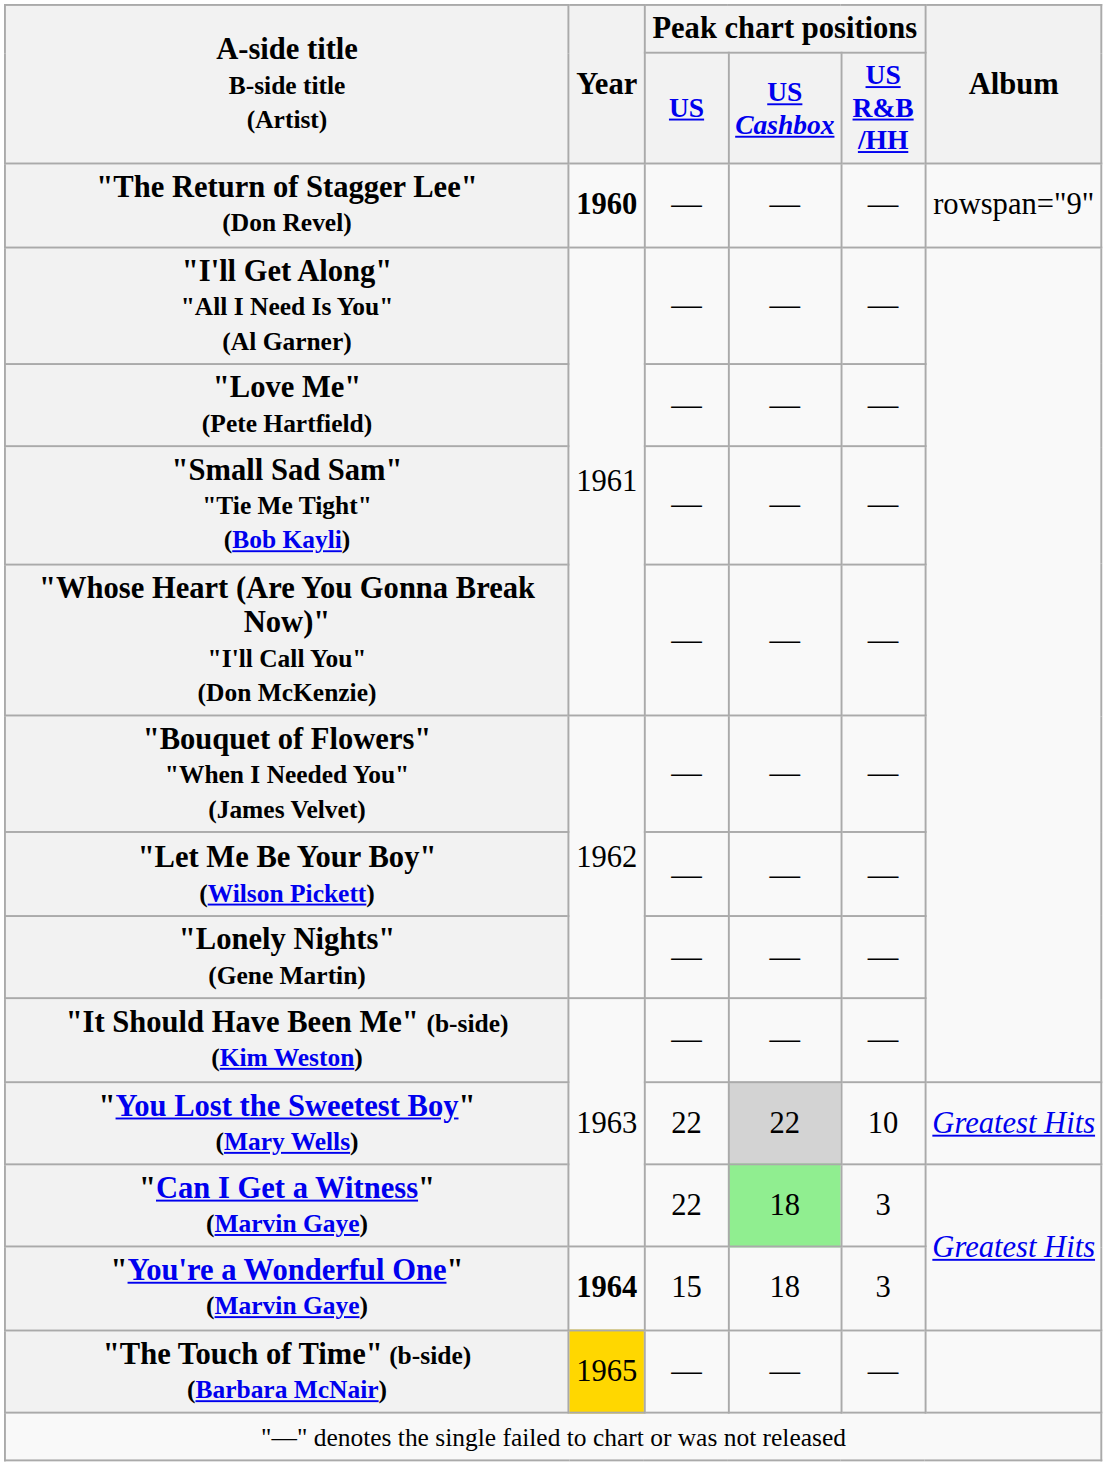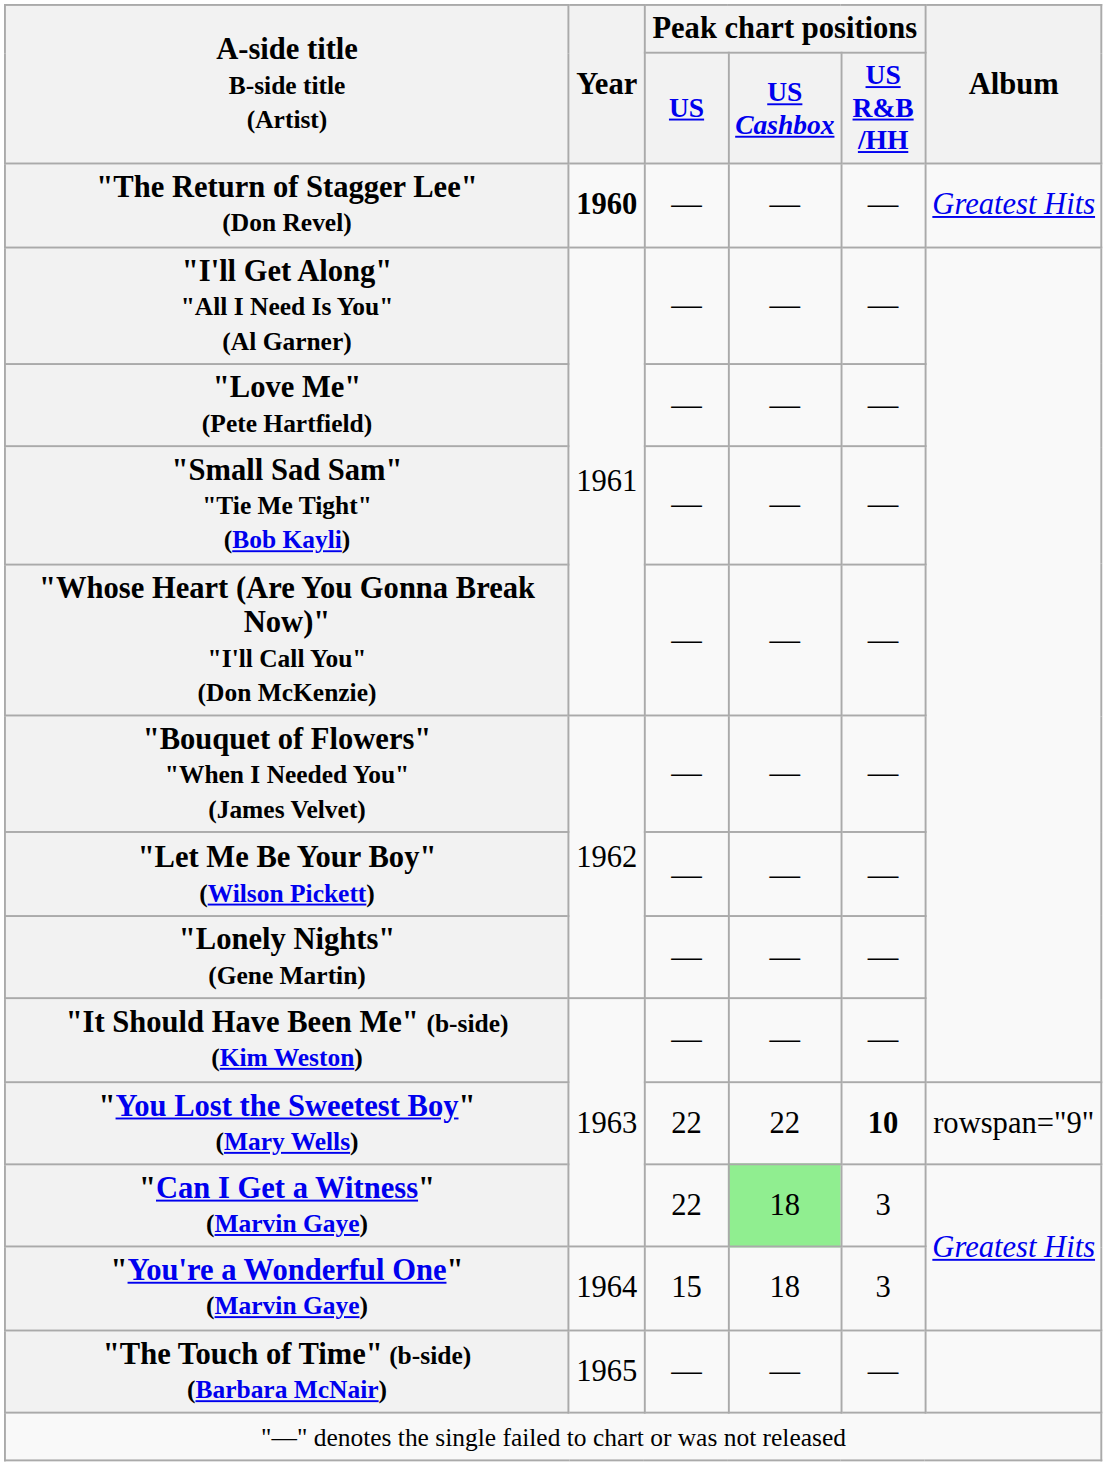(1014, 204) rowspan="9" -> (1014, 204) Greatest Hits
(785, 1122) lightgrey background -> (785, 1122) no background
(883, 1122) normal -> (883, 1122) bold
(1014, 1122) Greatest Hits -> (1014, 1122) rowspan="9"
(607, 1287) bold -> (607, 1287) normal
(607, 1370) gold background -> (607, 1370) no background
